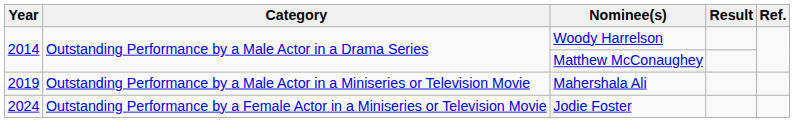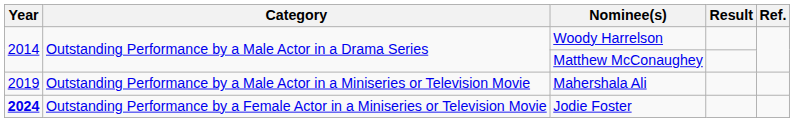(24, 106) normal -> (24, 106) bold
